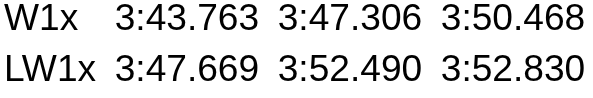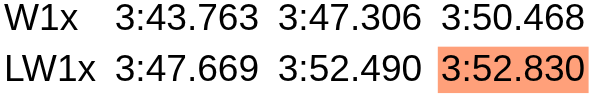(513, 69) no background -> (513, 69) lightsalmon background
